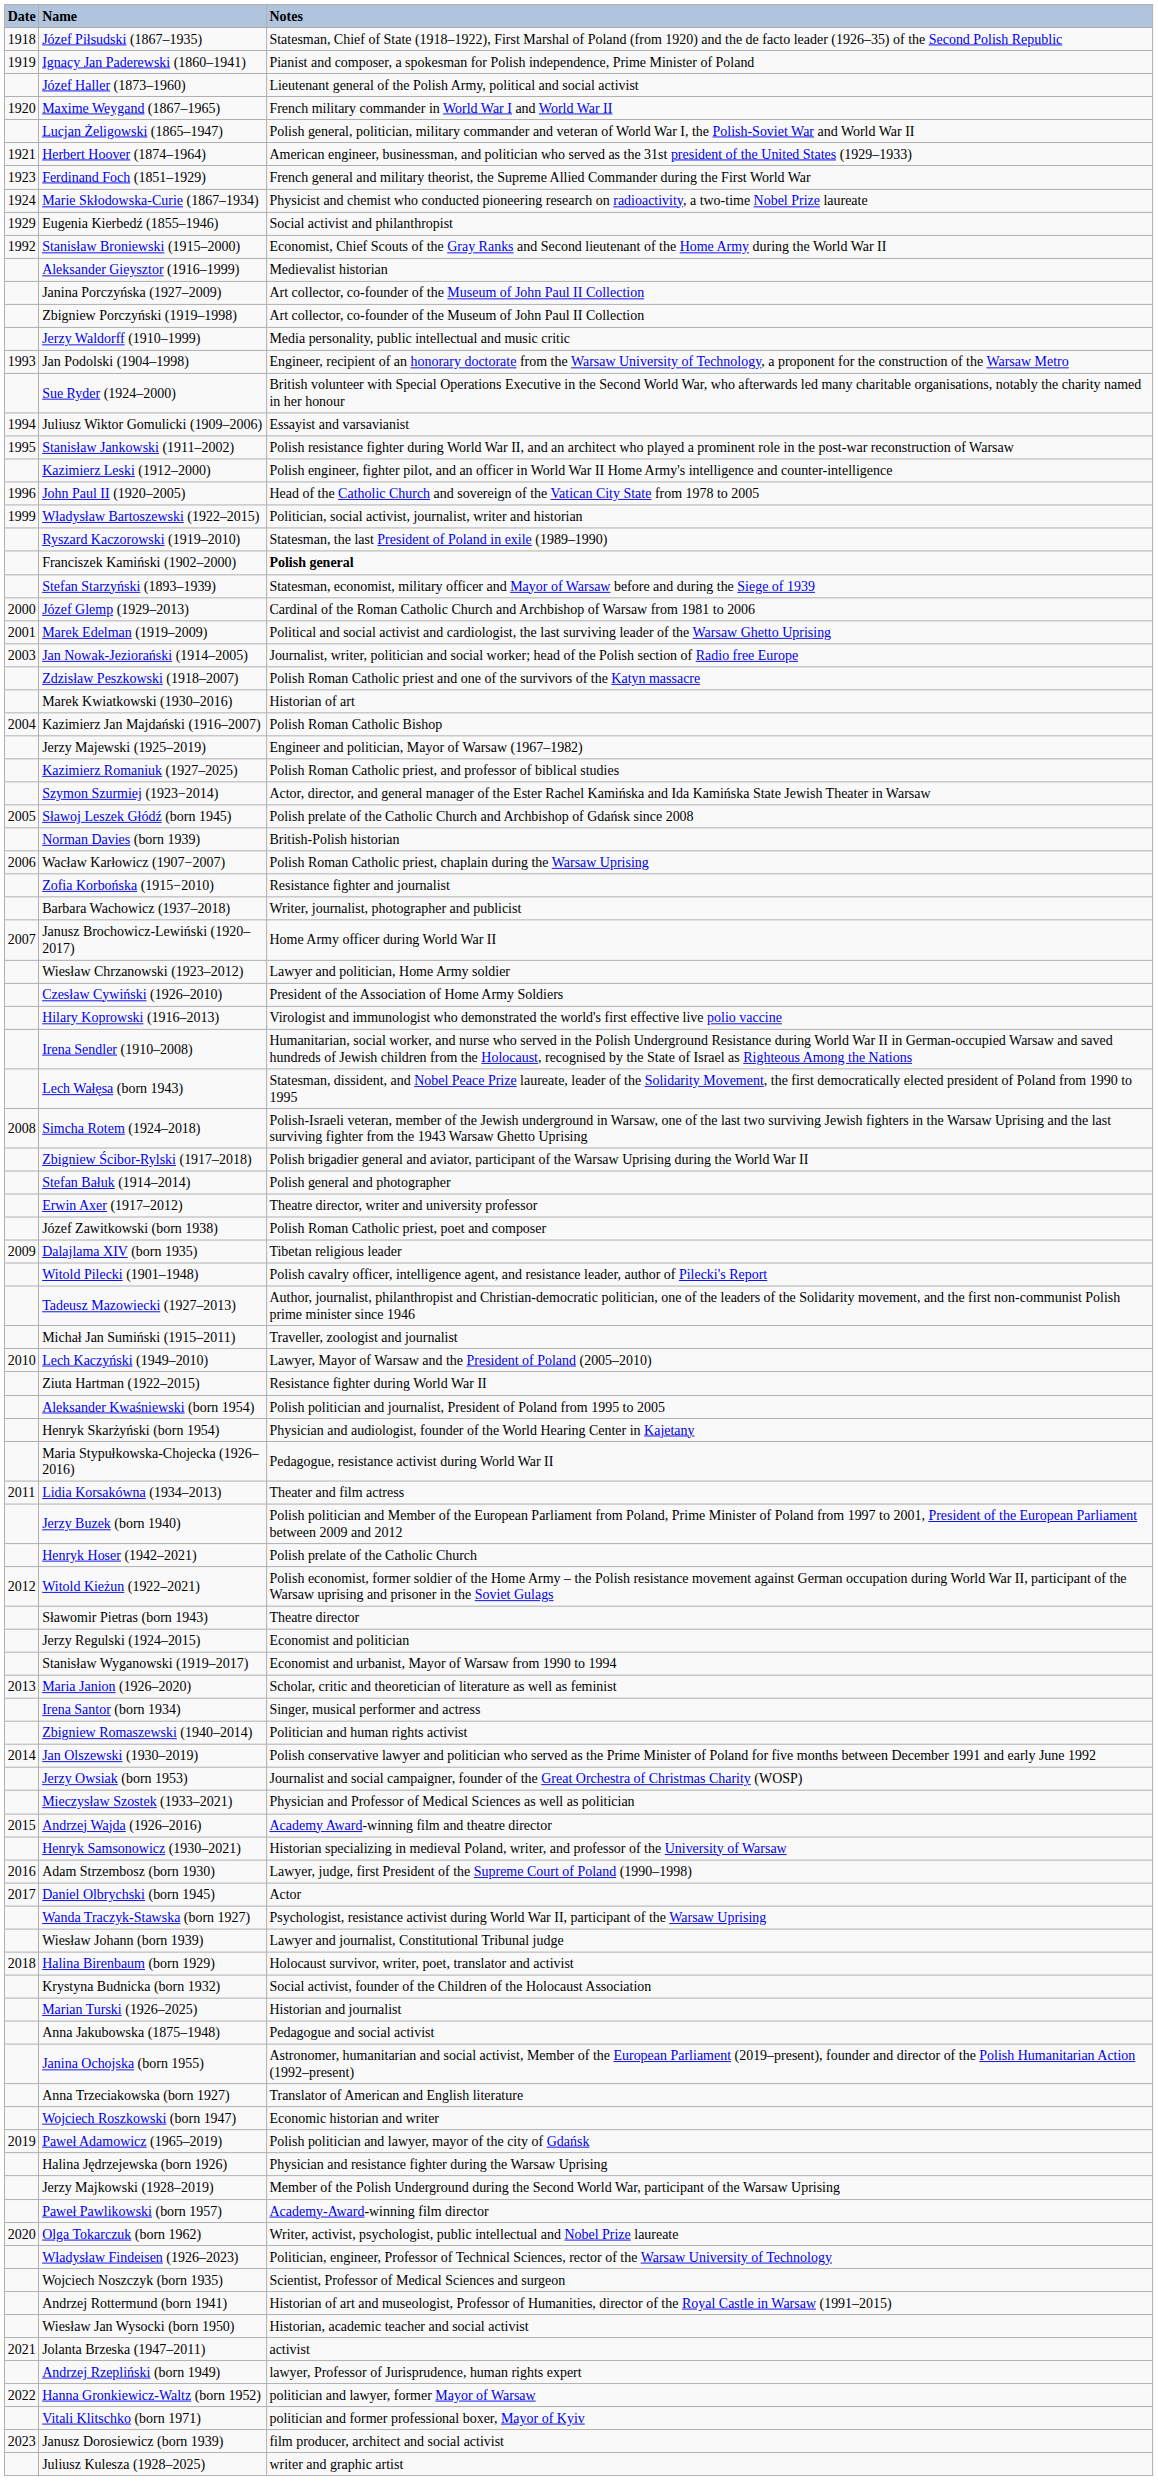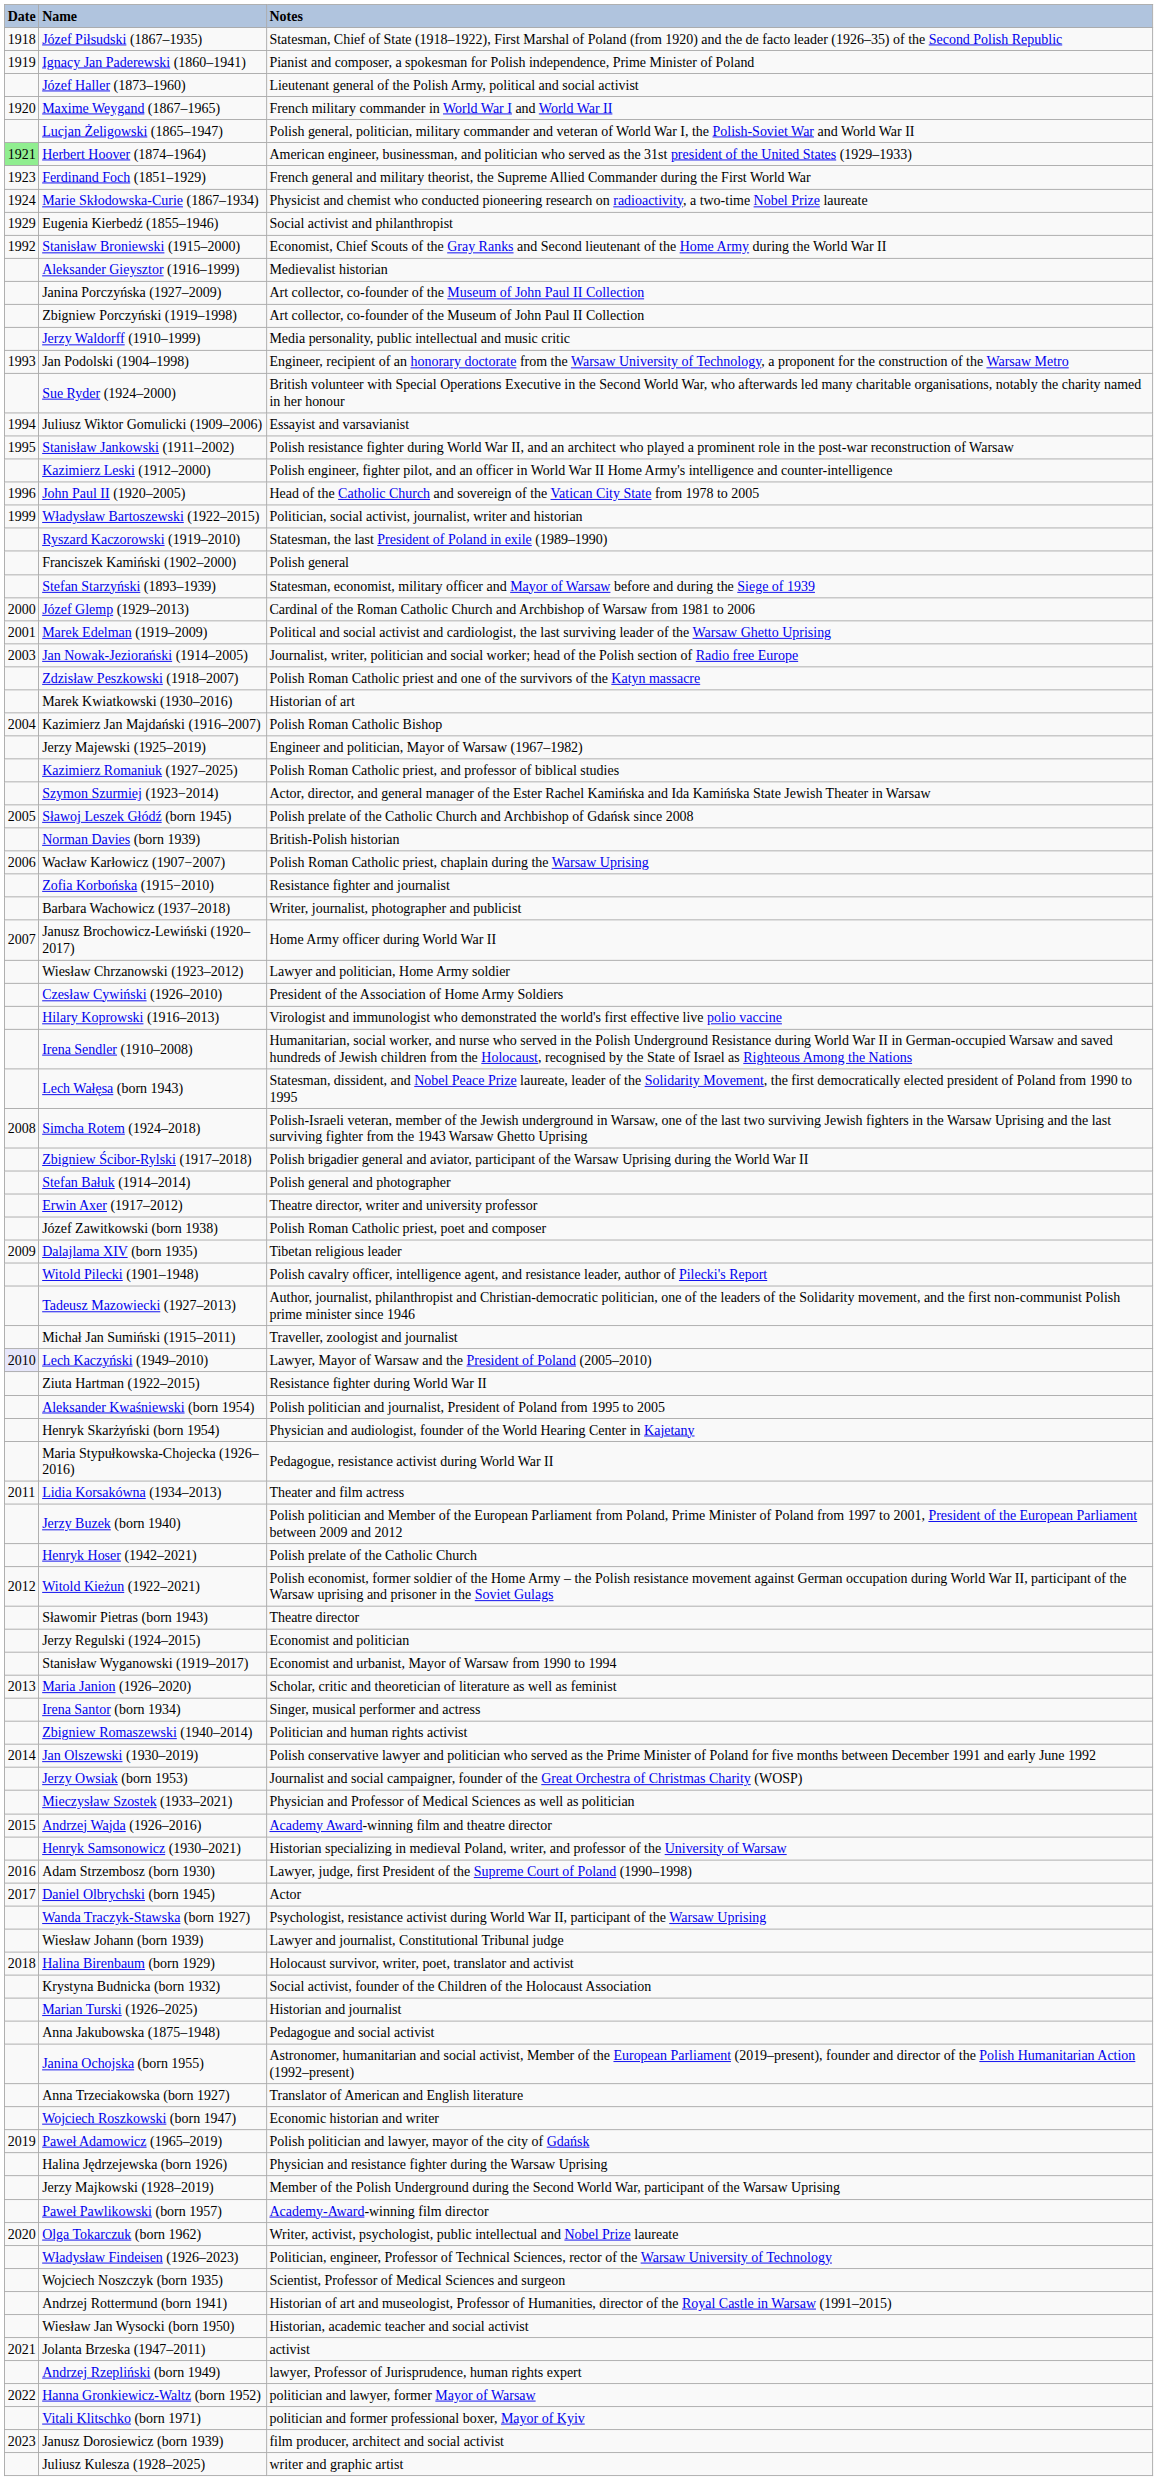(22, 154) no background -> (22, 154) lightgreen background
(312, 563) bold -> (309, 563) normal
(22, 1360) no background -> (22, 1360) lavender background
